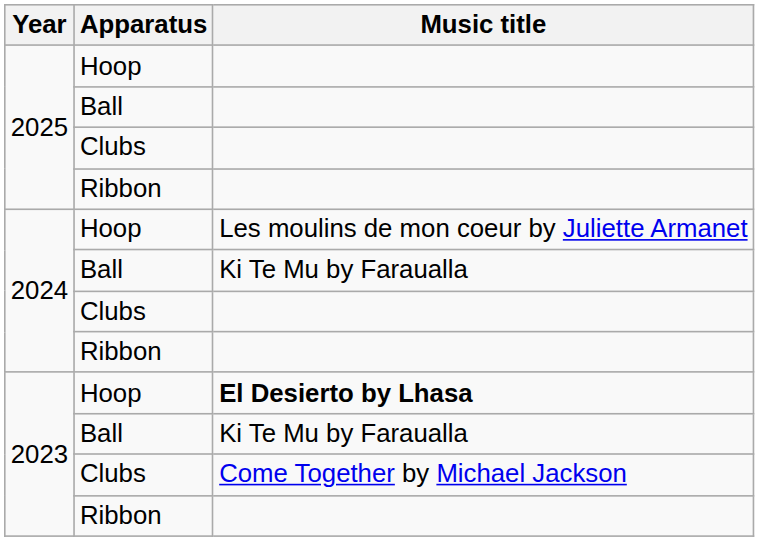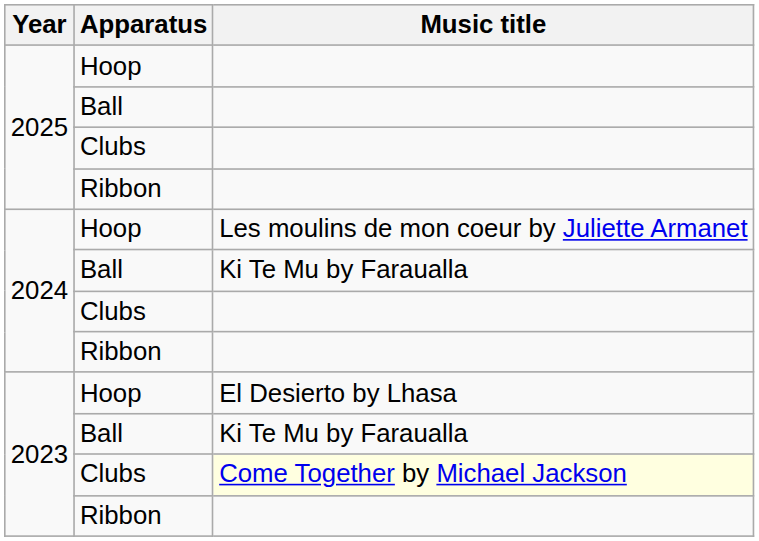(346, 392) bold -> (338, 392) normal
(423, 474) no background -> (423, 474) lightyellow background
